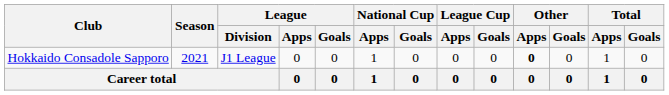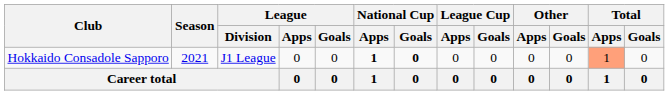(374, 57) normal -> (374, 57) bold
(416, 57) normal -> (416, 57) bold
(531, 57) bold -> (531, 57) normal
(607, 57) no background -> (607, 57) lightsalmon background
